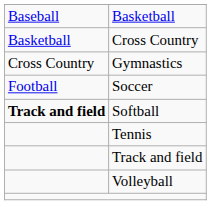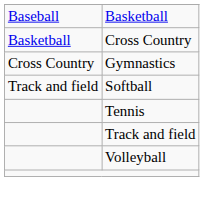- row: (132, 87)
(57, 110) bold -> (53, 87) normal
